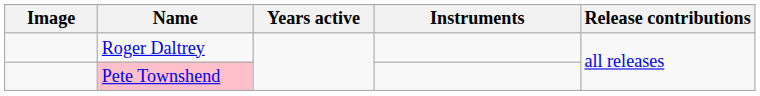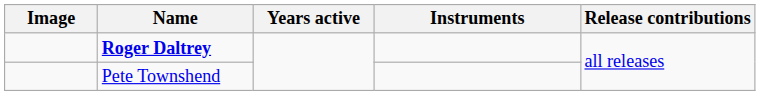(153, 47) normal -> (156, 47) bold
(161, 76) pink background -> (161, 76) no background
